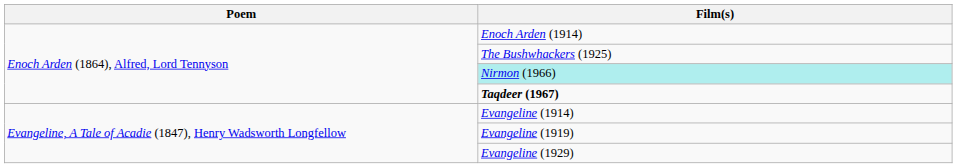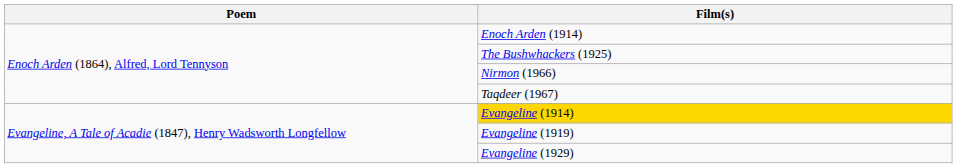(518, 73) paleturquoise background -> (518, 73) no background
(520, 93) bold -> (519, 93) normal
(527, 113) no background -> (527, 113) gold background
